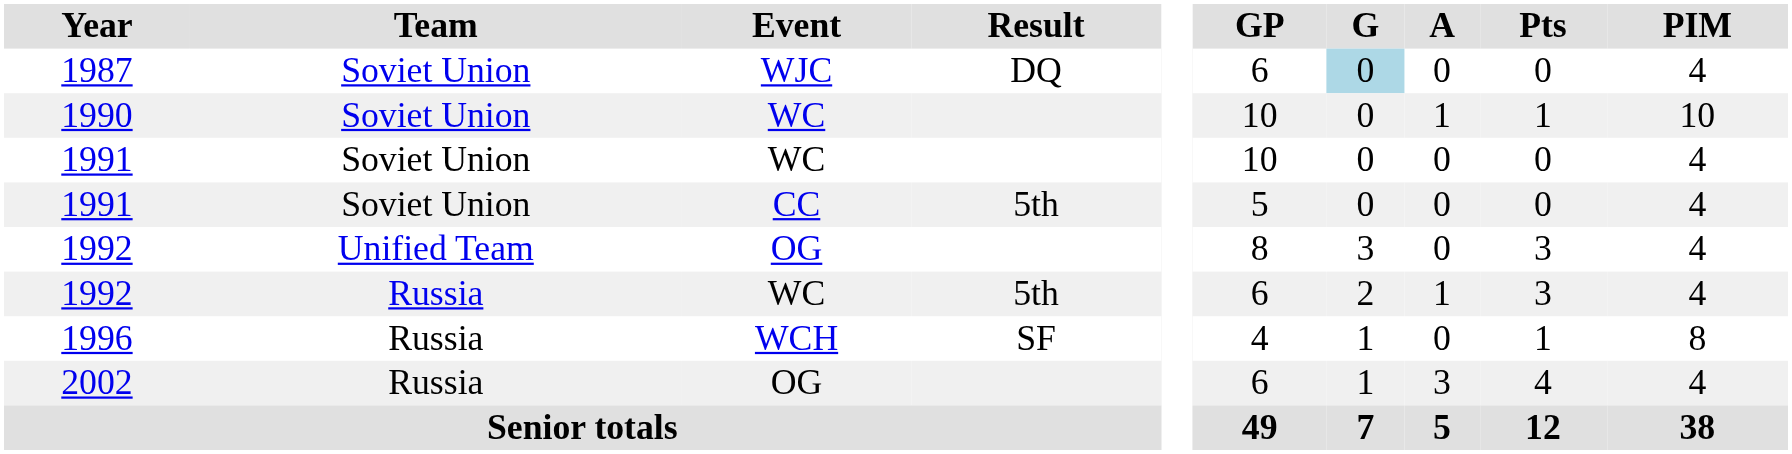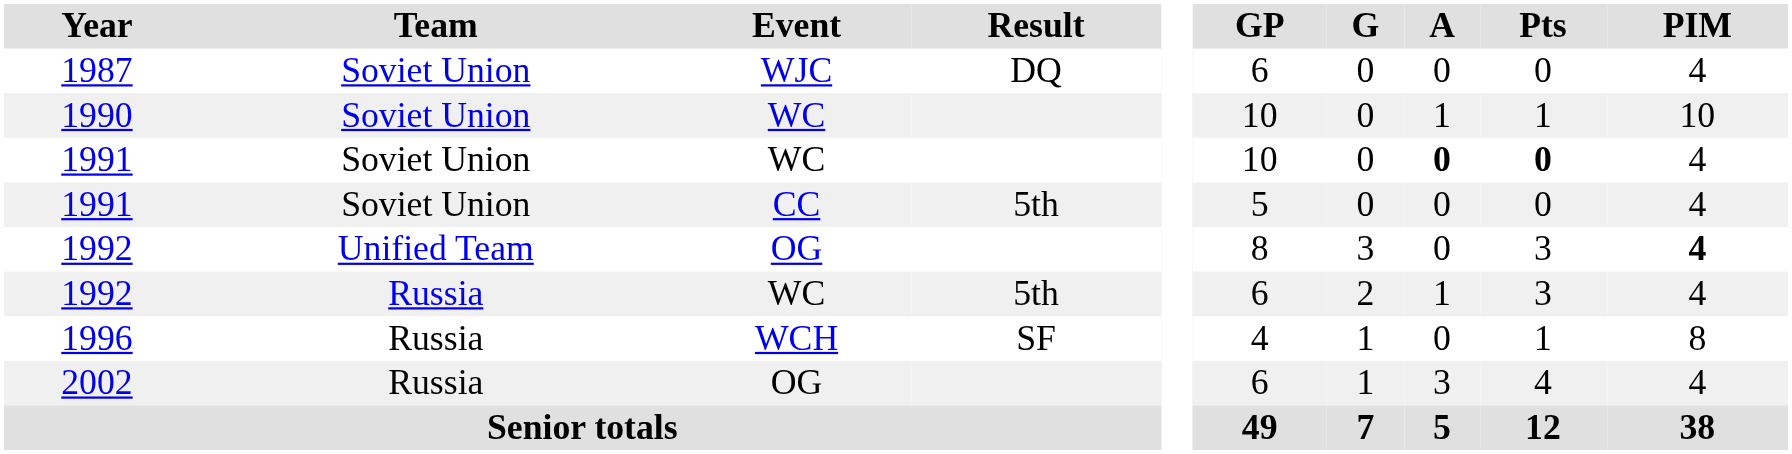(1365, 70) lightblue background -> (1365, 70) no background
(1442, 159) normal -> (1442, 159) bold
(1543, 159) normal -> (1543, 159) bold
(1697, 248) normal -> (1697, 248) bold
